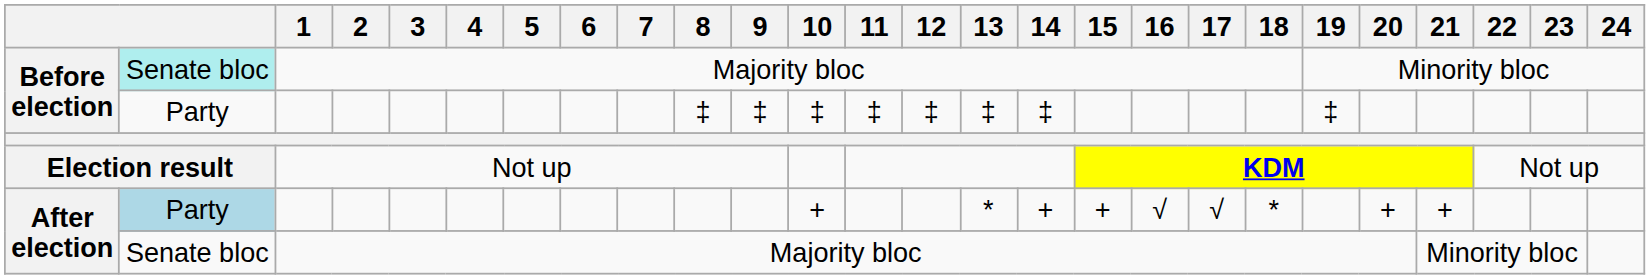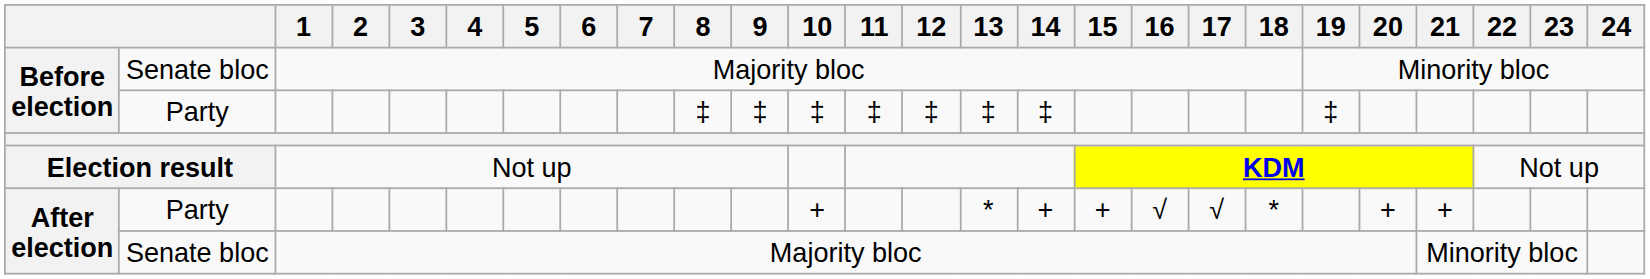(197, 69) paleturquoise background -> (197, 69) no background
(197, 210) lightblue background -> (197, 210) no background
